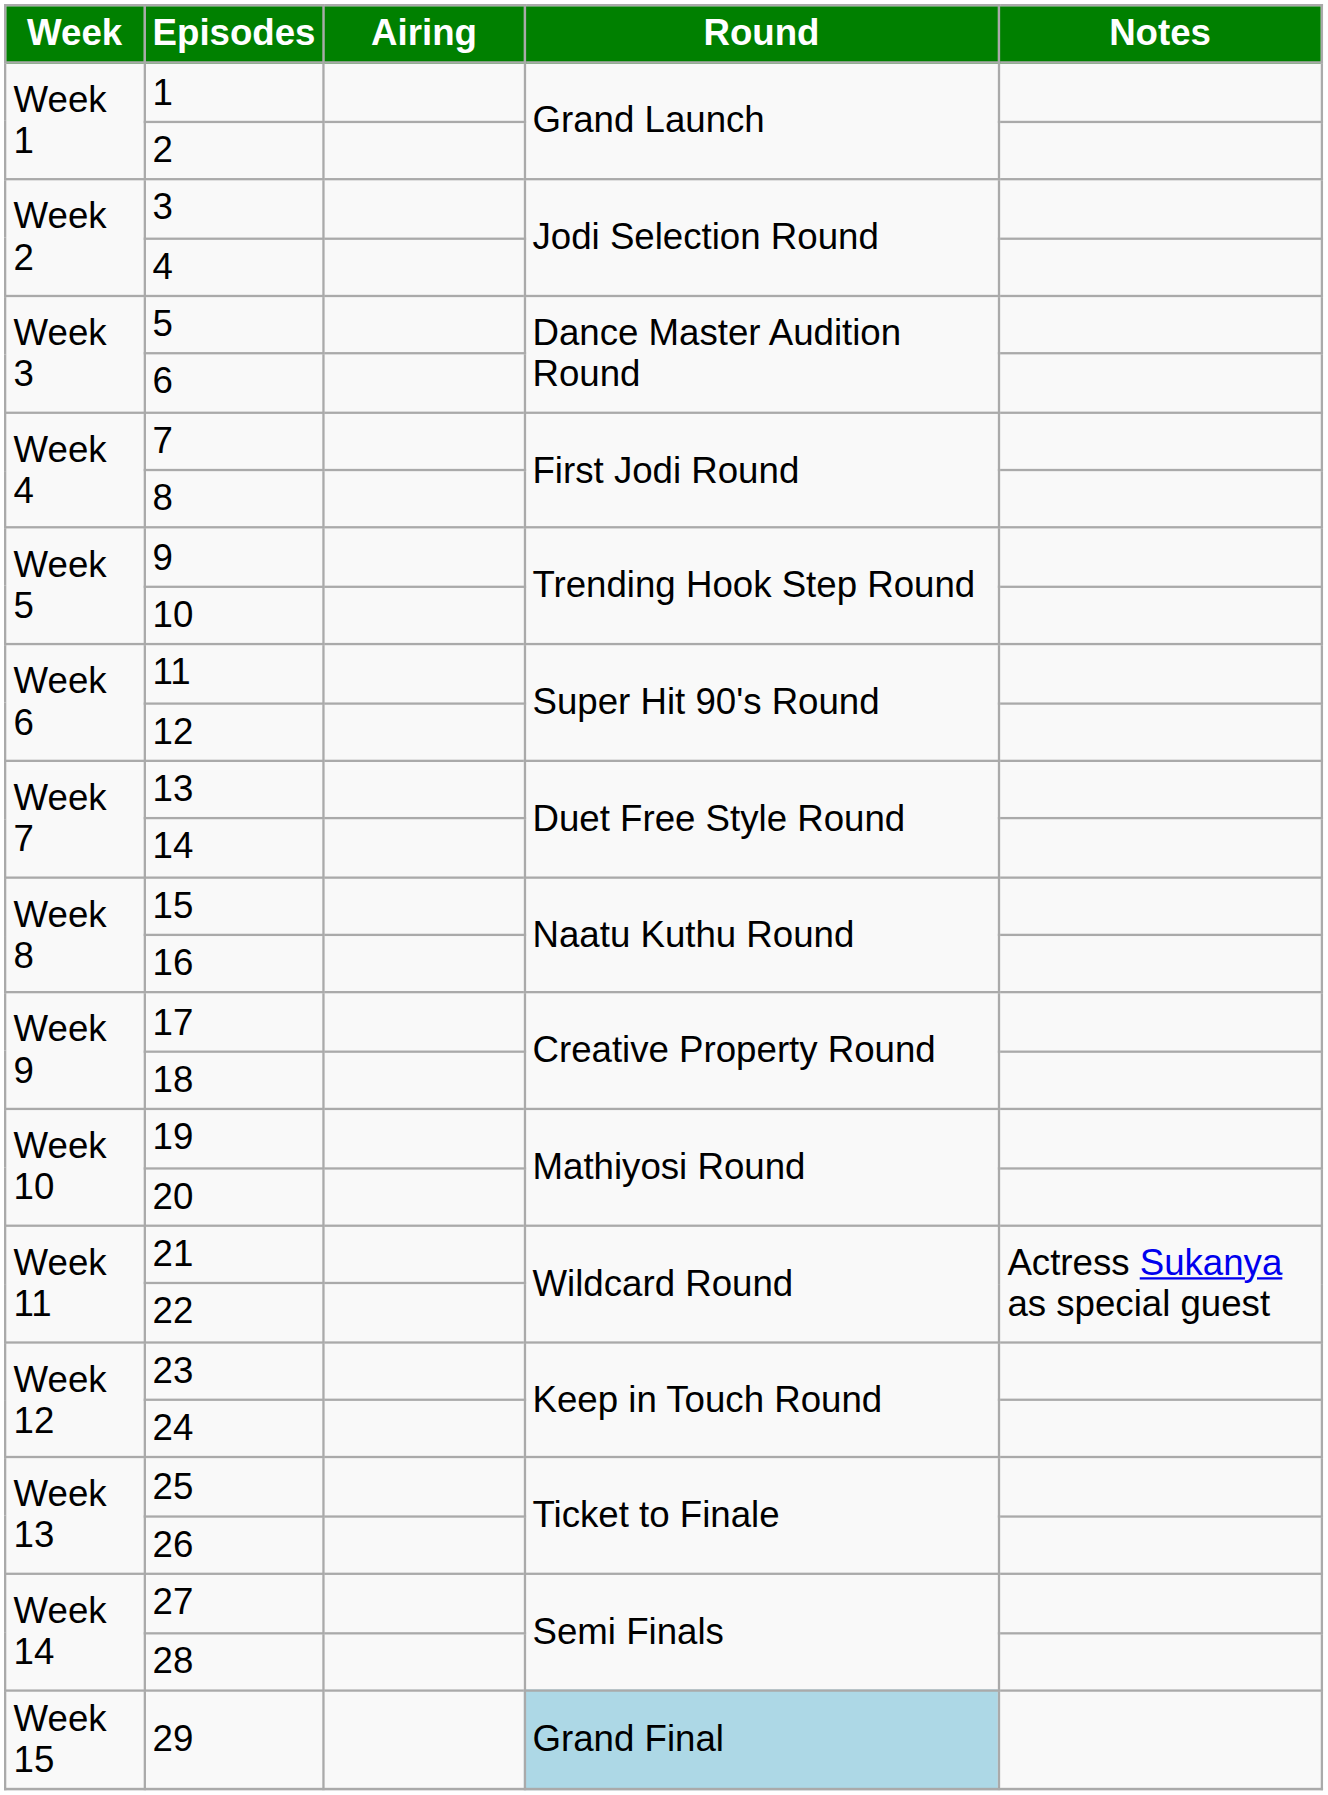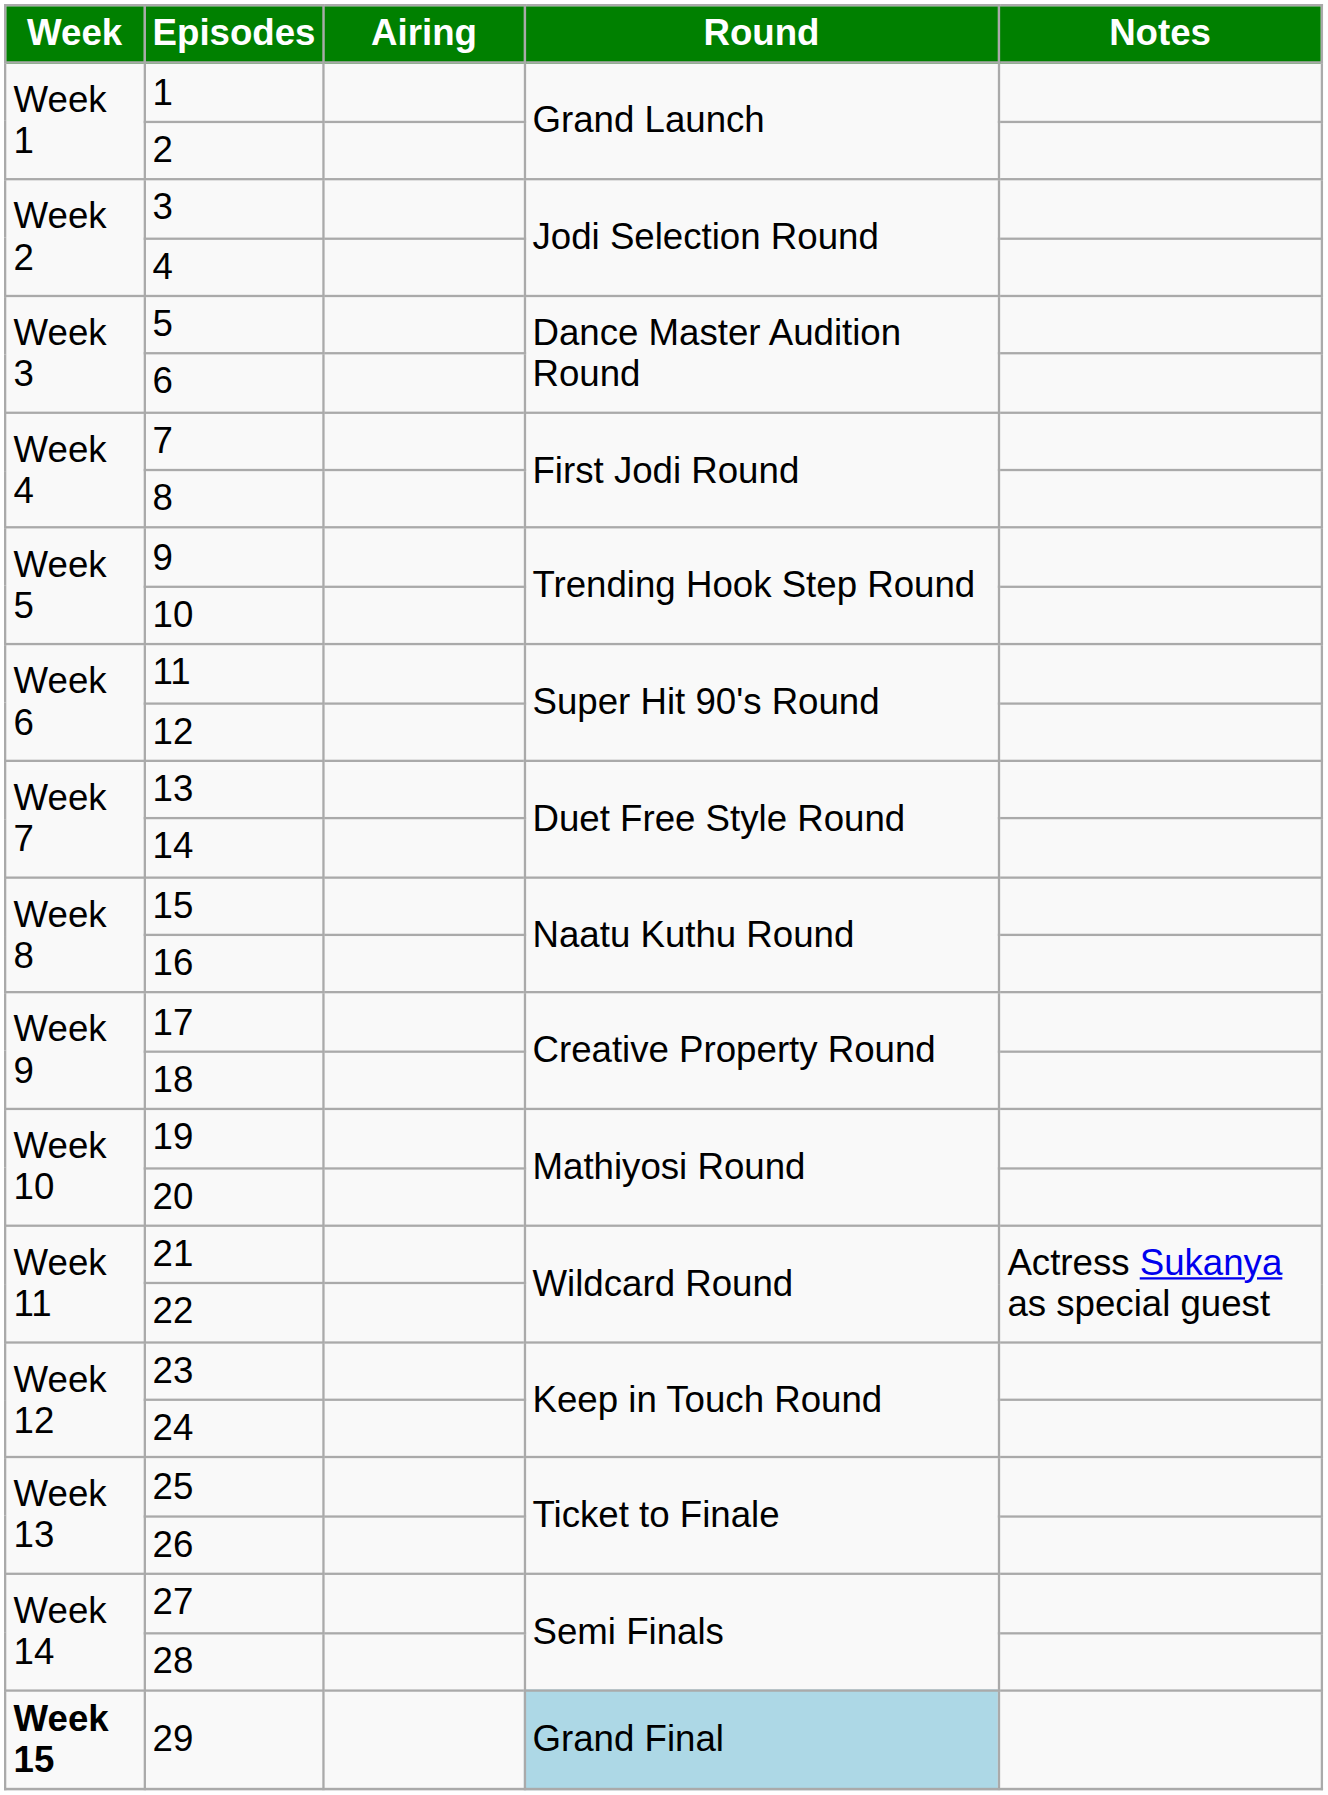(60, 1739) normal -> (61, 1739) bold
